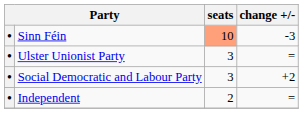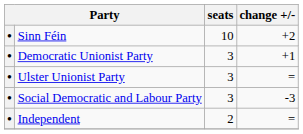(227, 35) lightsalmon background -> (227, 35) no background
(290, 35) -3 -> (289, 35) +2
+ row: (85, 56)
(289, 77) +2 -> (290, 98) -3
